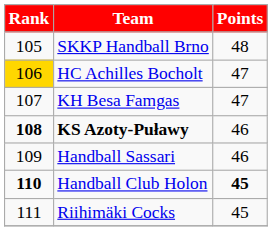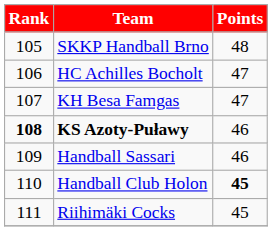(29, 73) gold background -> (29, 73) no background
(29, 184) bold -> (29, 184) normal
